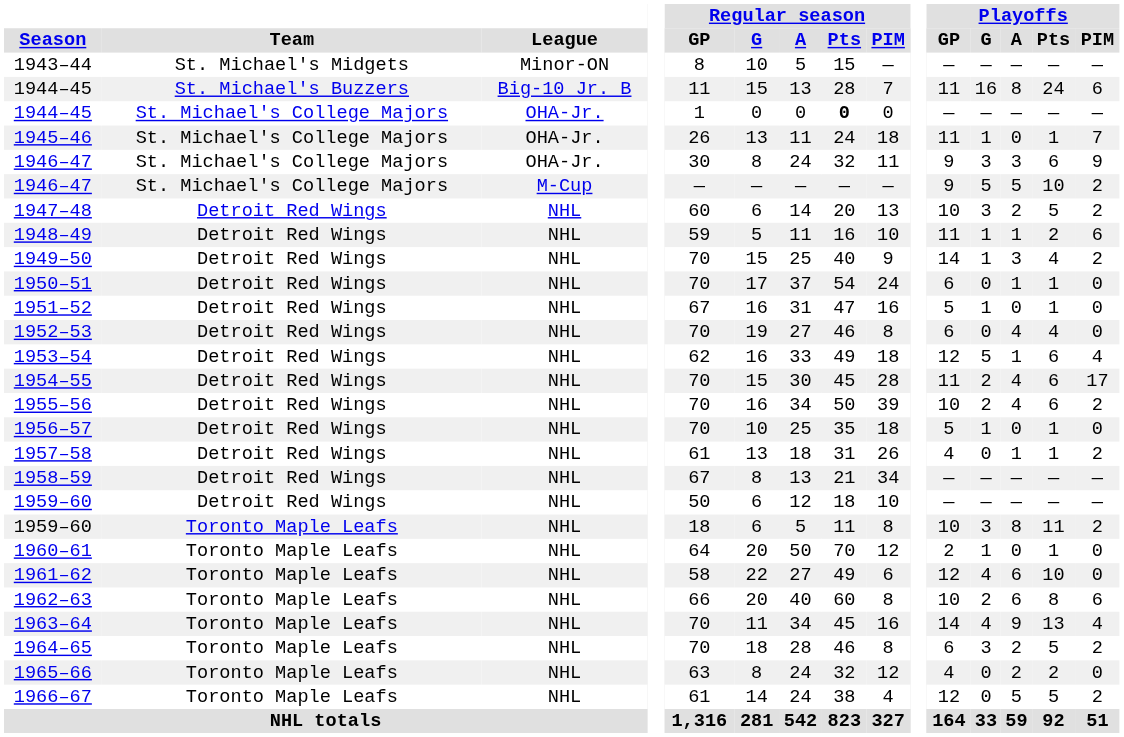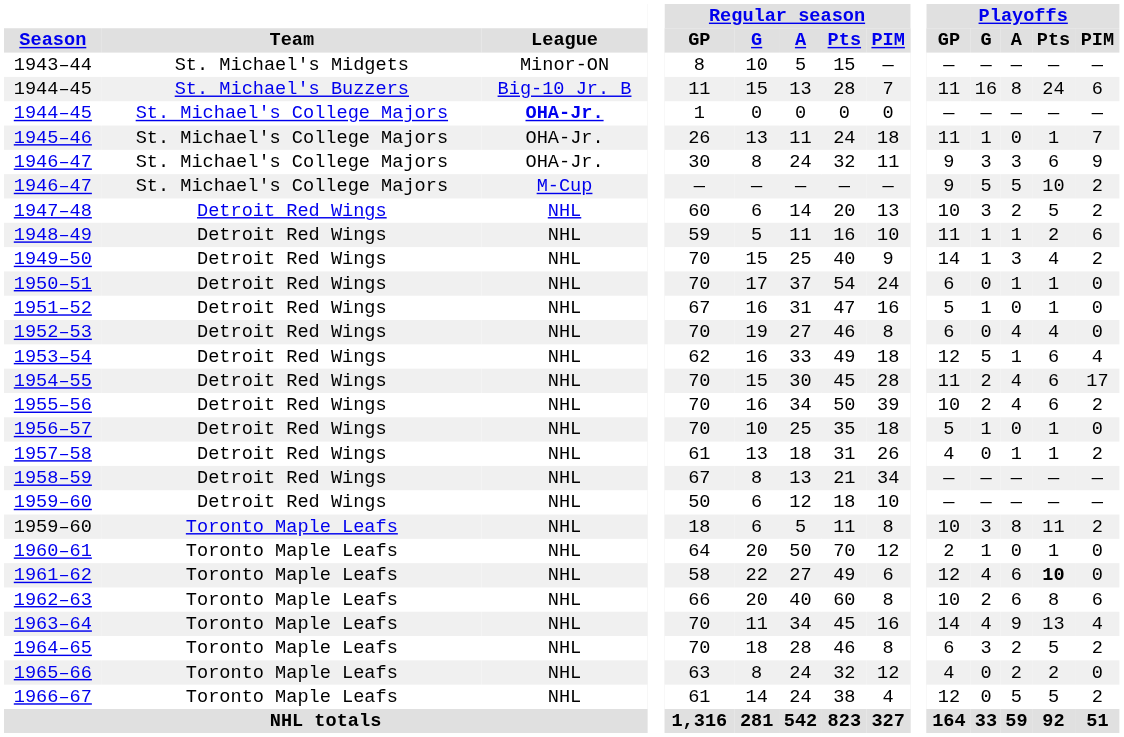(565, 113) normal -> (565, 113) bold
(844, 113) bold -> (844, 113) normal
(1053, 575) normal -> (1053, 575) bold
